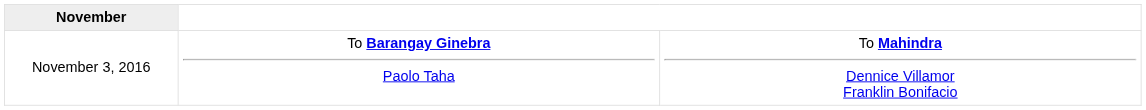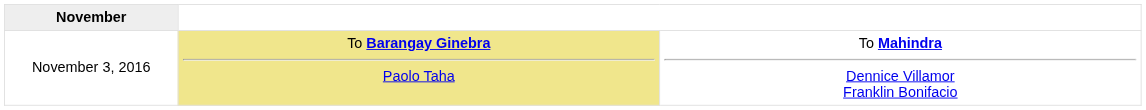(419, 59) no background -> (419, 59) khaki background
